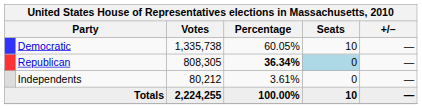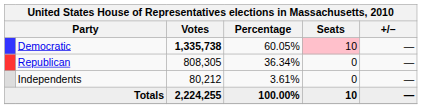(198, 46) normal -> (198, 46) bold
(351, 46) no background -> (351, 46) pink background
(282, 63) bold -> (282, 63) normal
(354, 63) lightblue background -> (354, 63) no background
